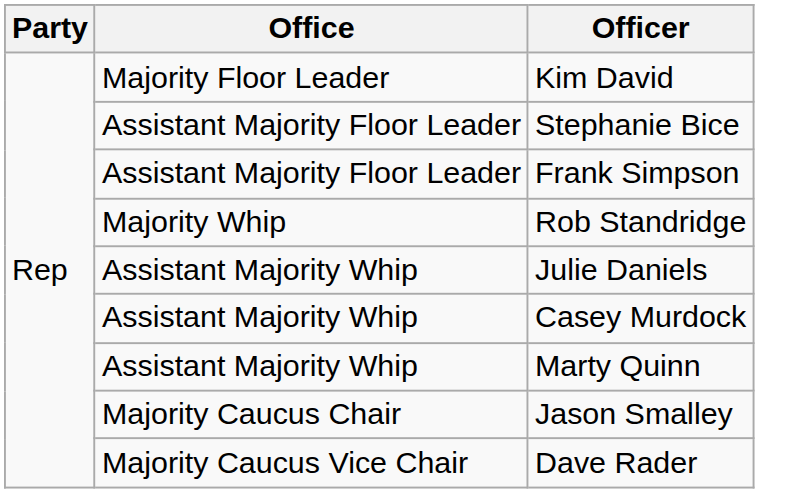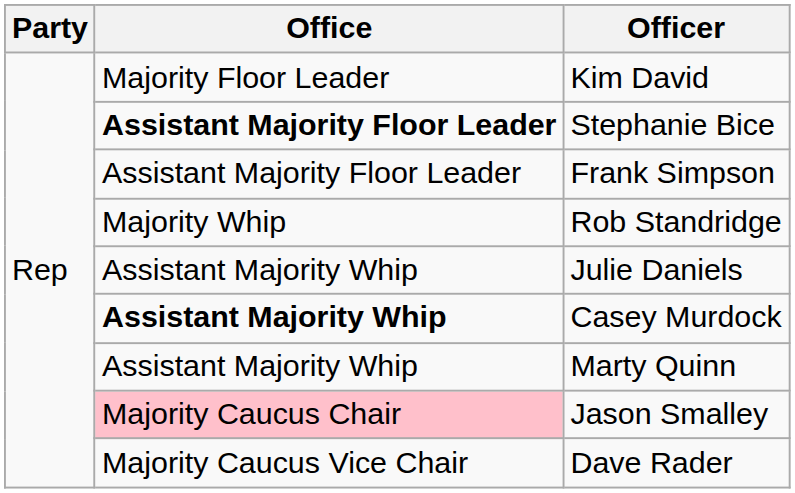(312, 125) normal -> (329, 125) bold
(260, 317) normal -> (274, 317) bold
(252, 414) no background -> (252, 414) pink background
